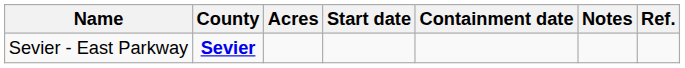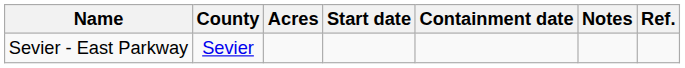(228, 47) bold -> (228, 47) normal
